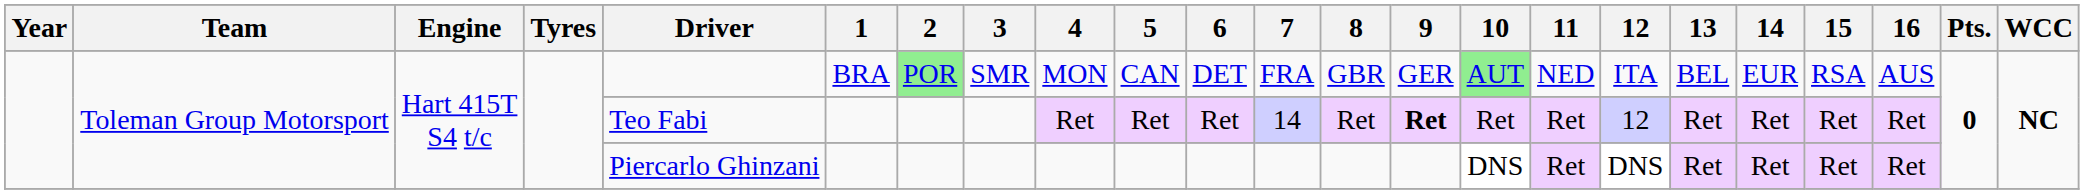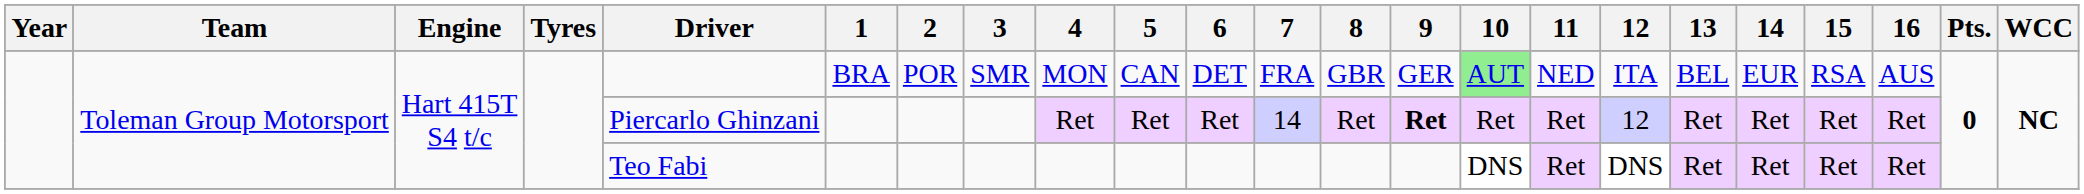(930, 73) lightgreen background -> (930, 73) no background
(658, 119) Teo Fabi -> (714, 119) Piercarlo Ghinzani
(714, 166) Piercarlo Ghinzani -> (658, 166) Teo Fabi
